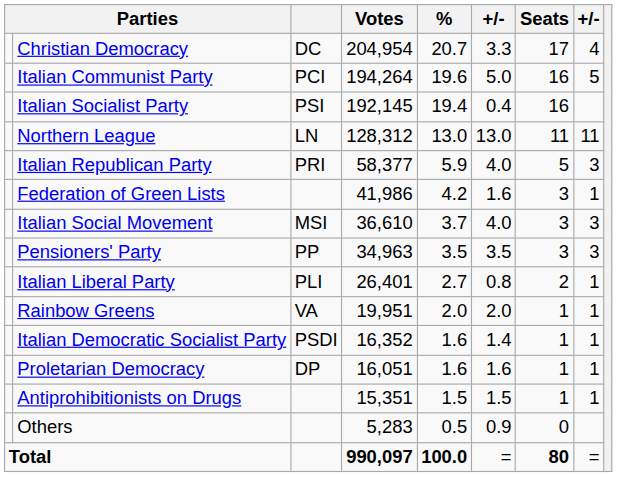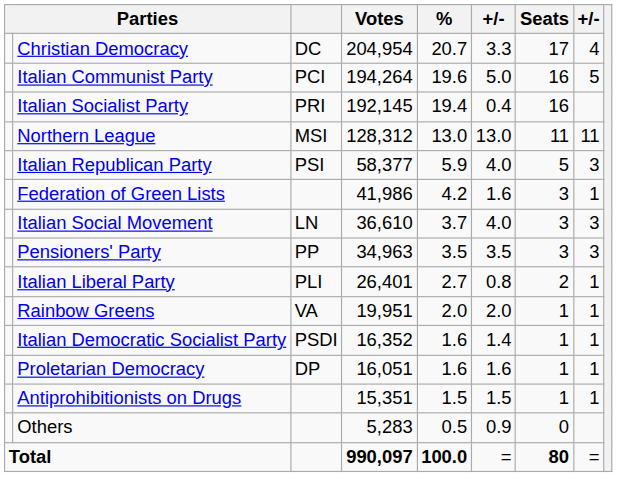(310, 106) PSI -> (310, 106) PRI
(306, 135) LN -> (311, 135) MSI
(310, 164) PRI -> (310, 164) PSI
(311, 223) MSI -> (306, 223) LN
